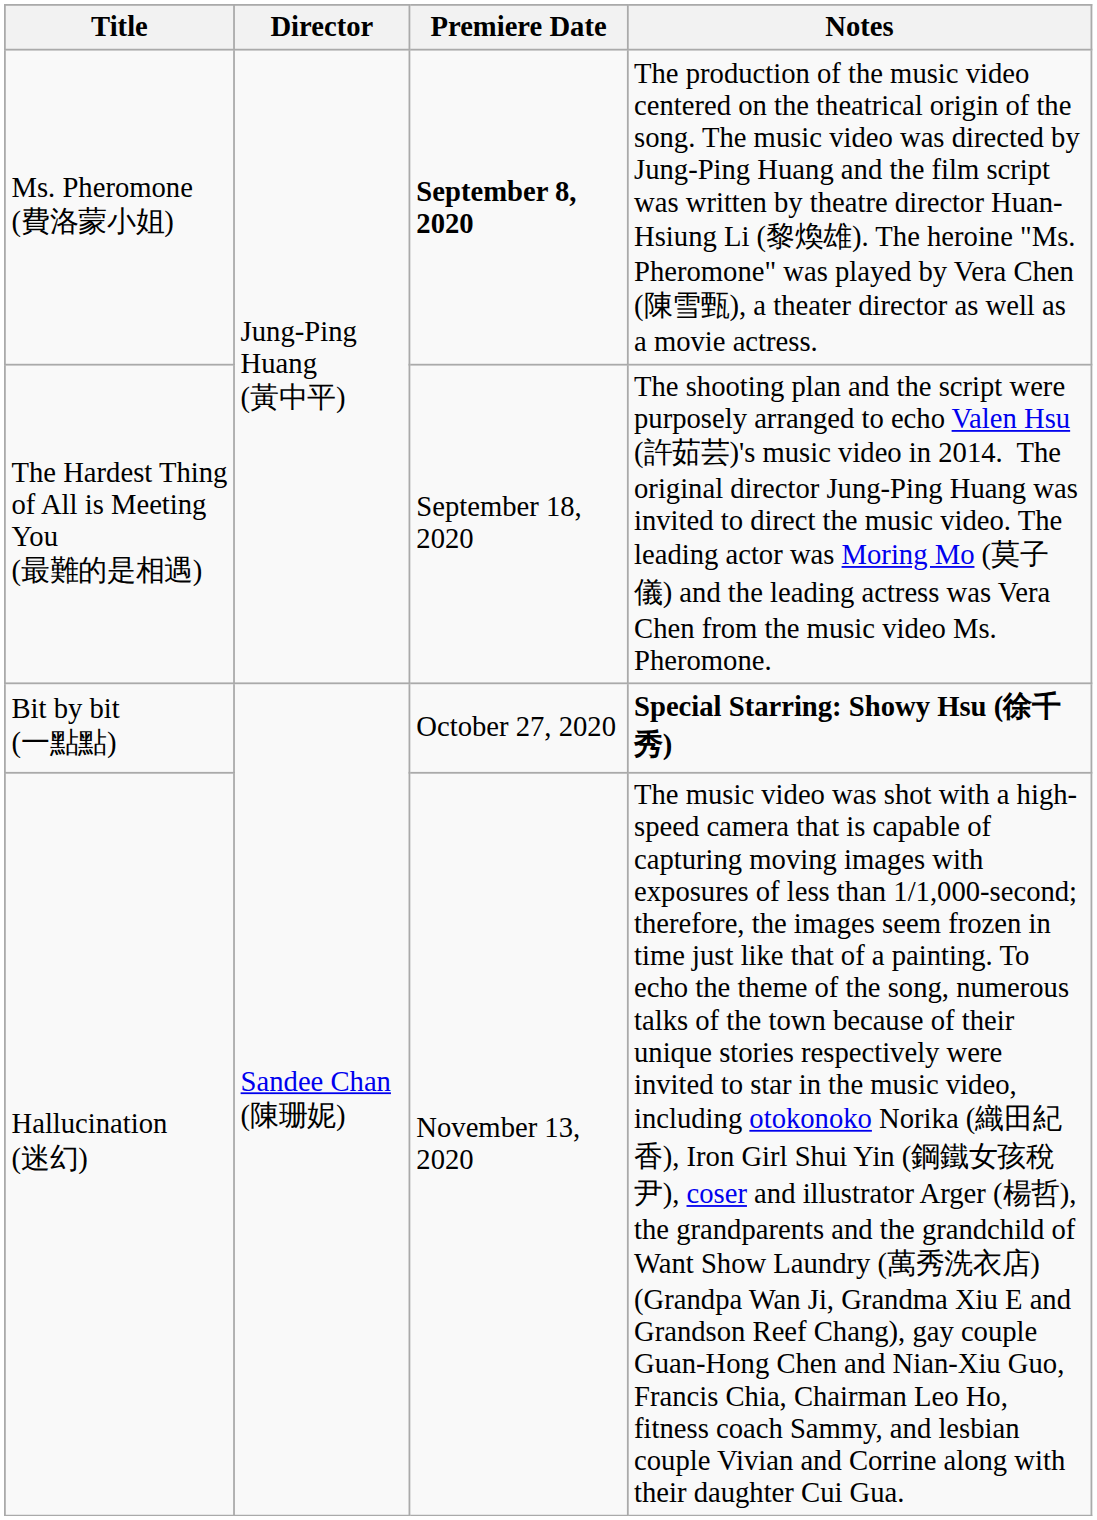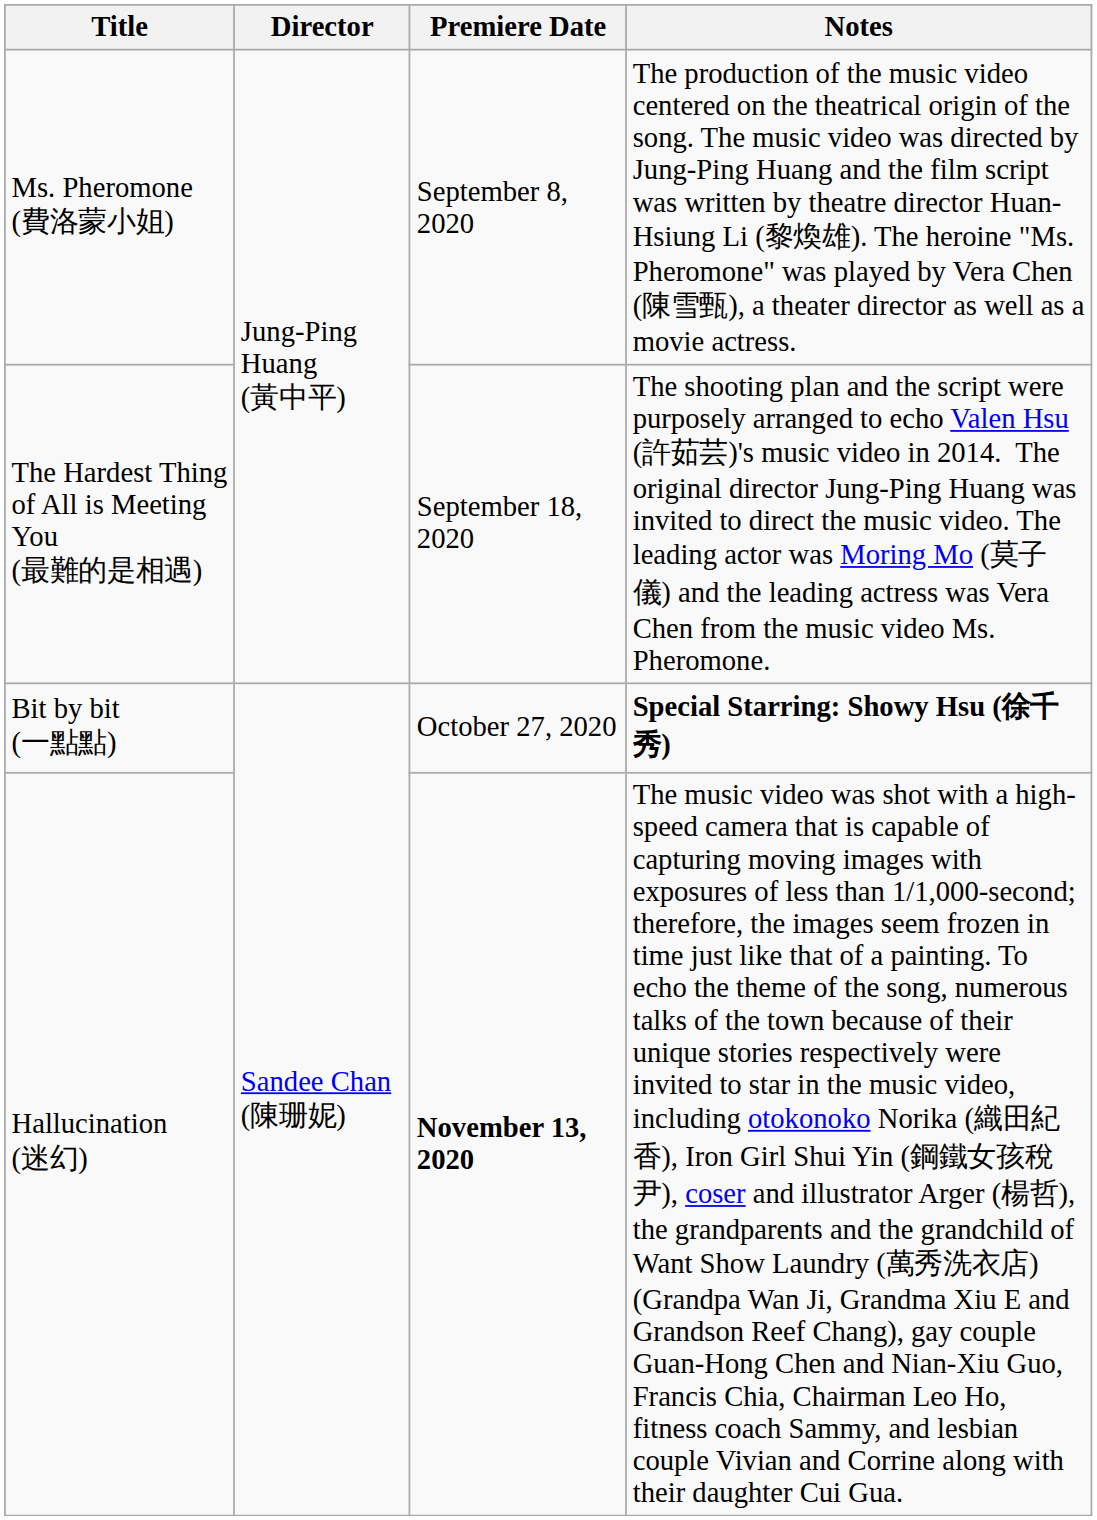(496, 206) bold -> (492, 206) normal
(498, 1143) normal -> (502, 1143) bold
